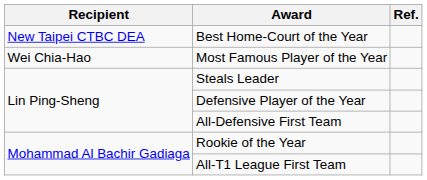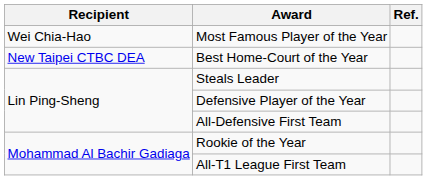rows swapped: (292, 57) <-> (282, 36)
